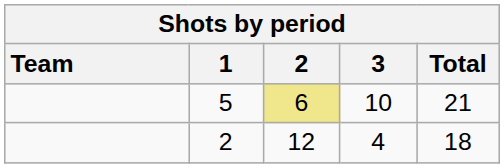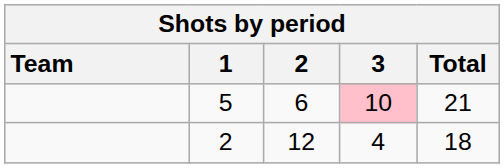(301, 102) khaki background -> (301, 102) no background
(378, 102) no background -> (378, 102) pink background
